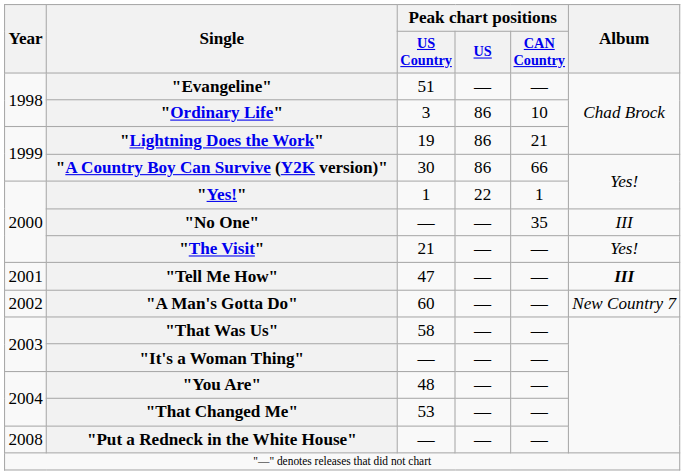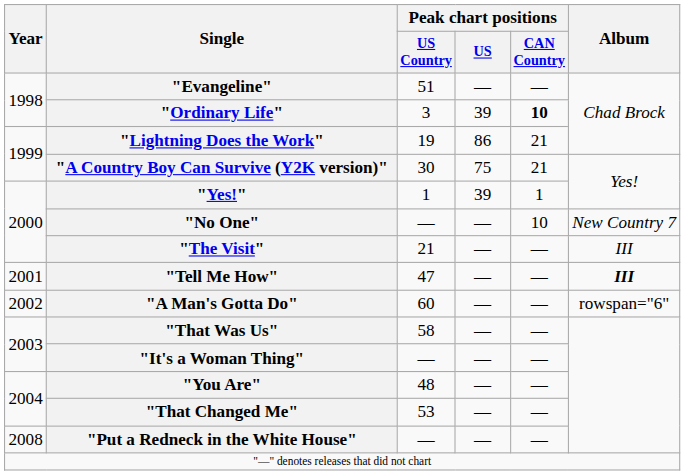(483, 113) 86 -> (483, 113) 39
(539, 113) normal -> (539, 113) bold
(483, 167) 86 -> (483, 167) 75
(539, 167) 66 -> (539, 167) 21
(483, 194) 22 -> (483, 194) 39
(539, 221) 35 -> (539, 221) 10
(624, 221) III -> (624, 221) New Country 7
(624, 249) Yes! -> (624, 249) III
(624, 303) New Country 7 -> (624, 303) rowspan="6"
